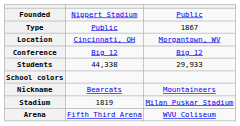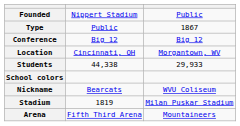rows swapped: (35, 40) <-> (35, 52)
(189, 90) Mountaineers -> (189, 90) WVU Coliseum
(189, 115) WVU Coliseum -> (189, 115) Mountaineers
